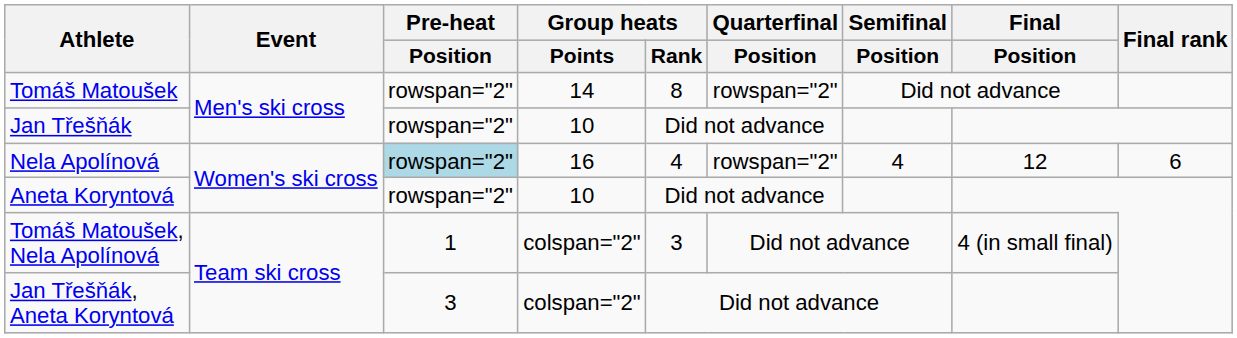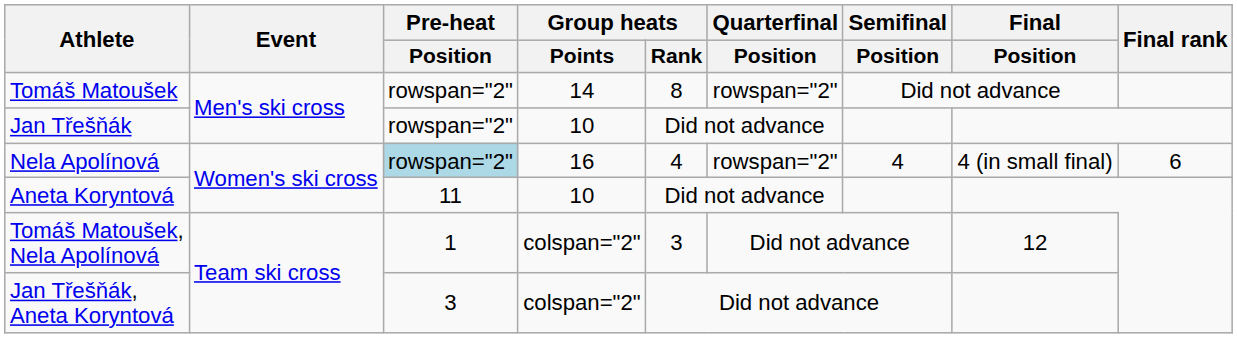(1035, 161) 12 -> (1035, 161) 4 (in small final)
(450, 196) rowspan="2" -> (450, 196) 11
(1035, 243) 4 (in small final) -> (1035, 243) 12
